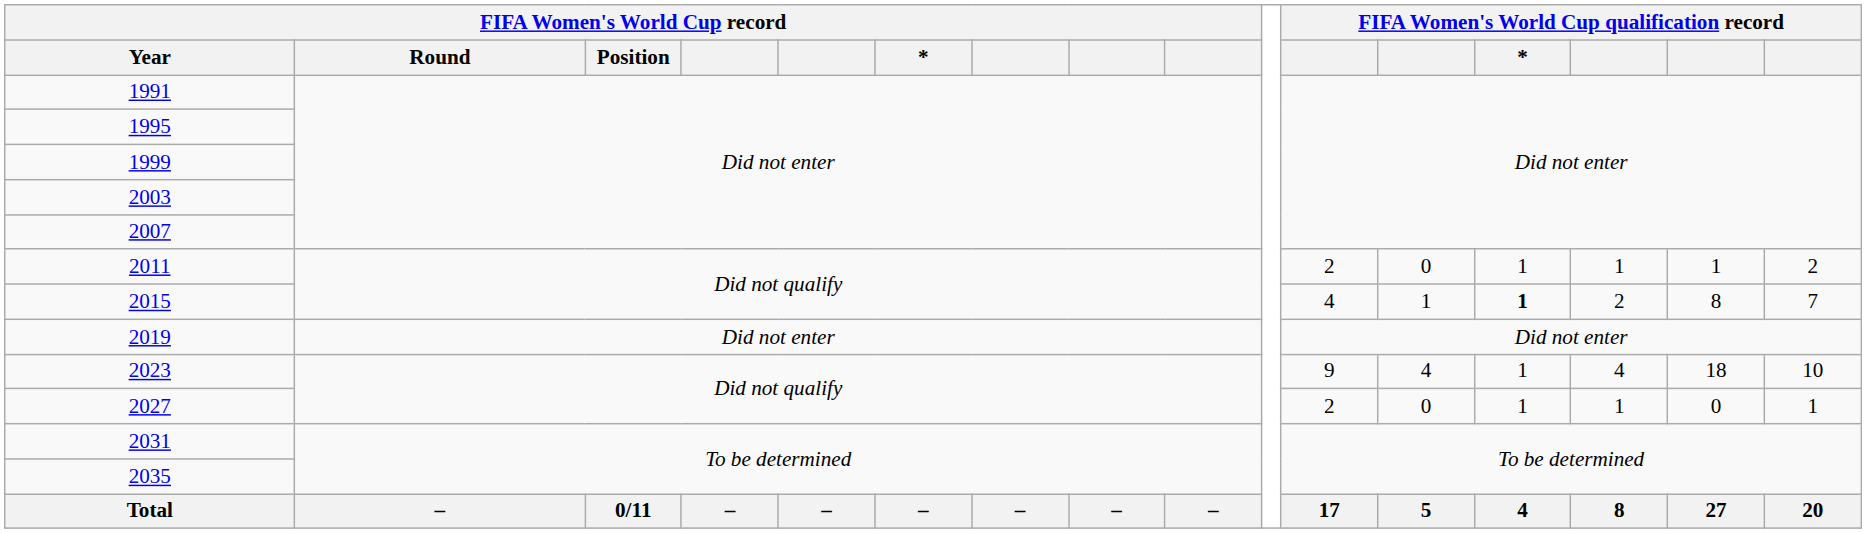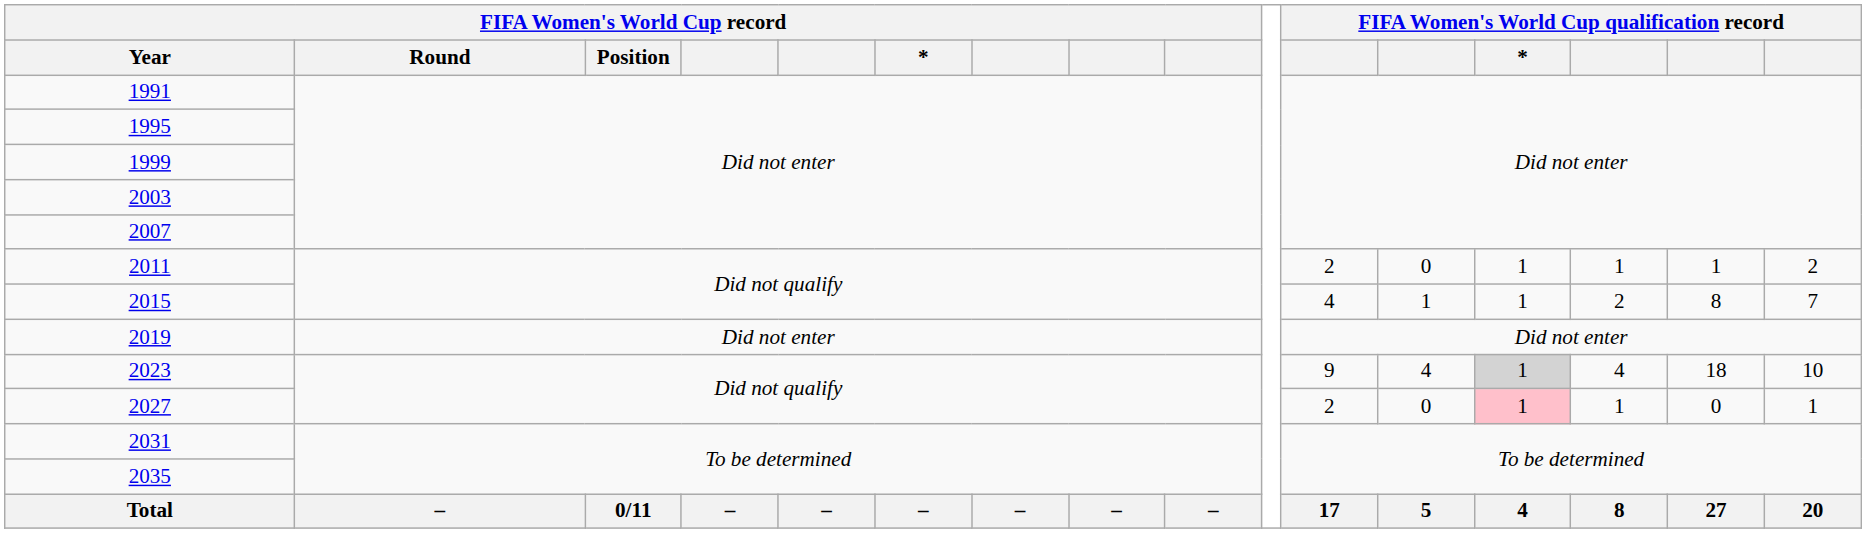(1523, 301) bold -> (1523, 301) normal
(1523, 371) no background -> (1523, 371) lightgrey background
(1523, 406) no background -> (1523, 406) pink background
